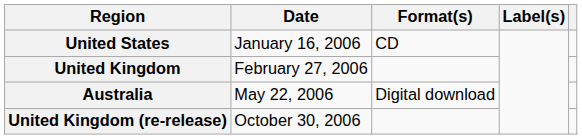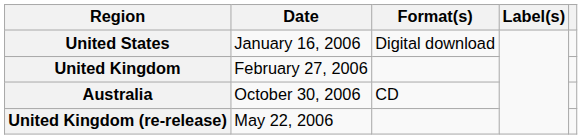(387, 43) CD -> (435, 43) Digital download
(284, 95) May 22, 2006 -> (297, 95) October 30, 2006
(435, 95) Digital download -> (387, 95) CD
(297, 120) October 30, 2006 -> (284, 120) May 22, 2006
